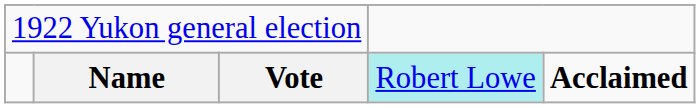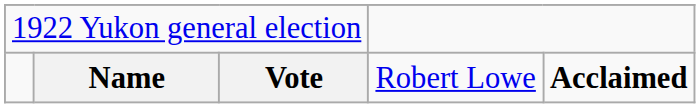(456, 77) paleturquoise background -> (456, 77) no background
